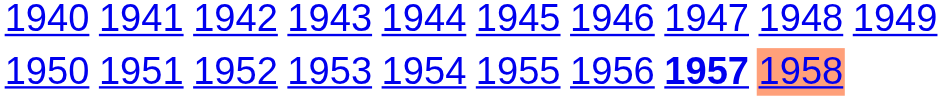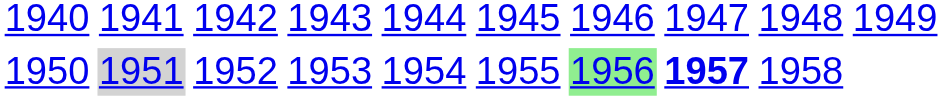(141, 71) no background -> (141, 71) lightgrey background
(612, 71) no background -> (612, 71) lightgreen background
(801, 71) lightsalmon background -> (801, 71) no background
